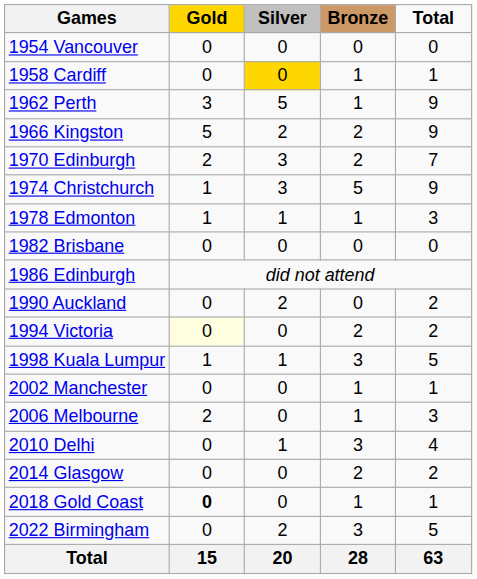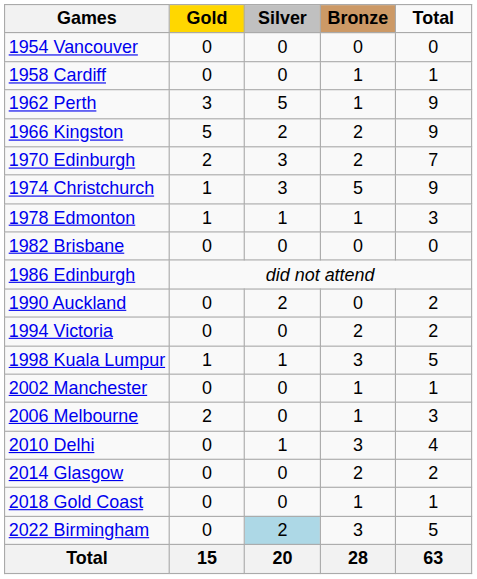(282, 75) gold background -> (282, 75) no background
(207, 331) lightyellow background -> (207, 331) no background
(207, 501) bold -> (207, 501) normal
(282, 530) no background -> (282, 530) lightblue background
